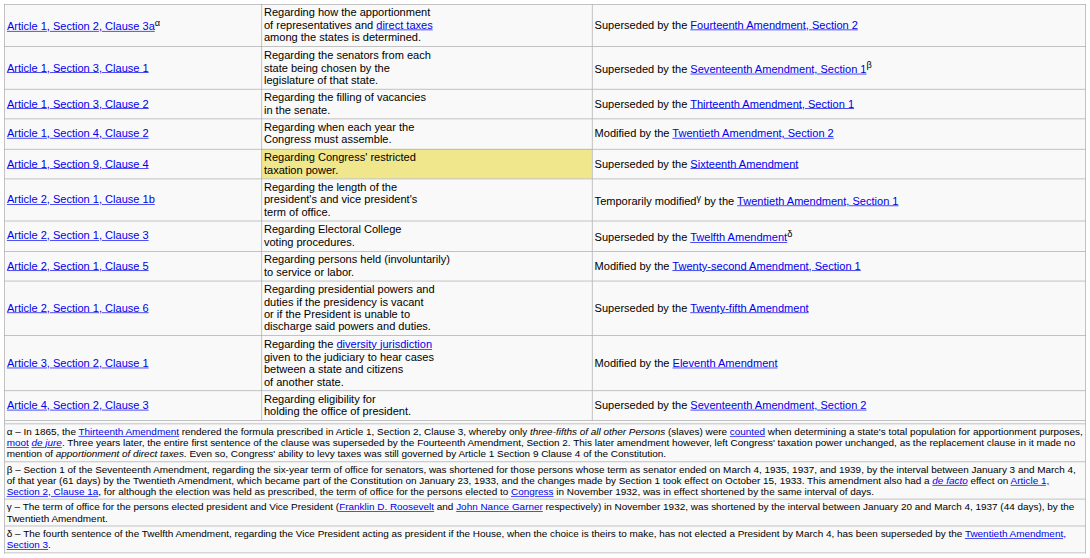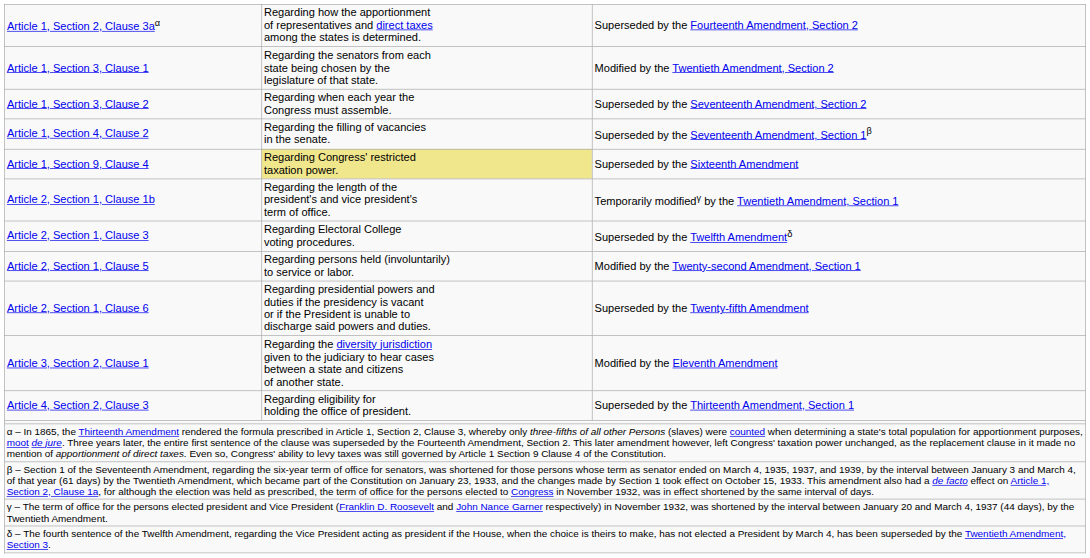(733, 68) Superseded by the Seventeenth Amendment, Section 1β -> (714, 68) Modified by the Twentieth Amendment, Section 2
(345, 104) Regarding the filling of vacancies in the senate. -> (339, 104) Regarding when each year the Congress must assemble.
(724, 104) Superseded by the Thirteenth Amendment, Section 1 -> (731, 104) Superseded by the Seventeenth Amendment, Section 2
(339, 134) Regarding when each year the Congress must assemble. -> (345, 134) Regarding the filling of vacancies in the senate.
(714, 134) Modified by the Twentieth Amendment, Section 2 -> (733, 134) Superseded by the Seventeenth Amendment, Section 1β
(731, 405) Superseded by the Seventeenth Amendment, Section 2 -> (724, 405) Superseded by the Thirteenth Amendment, Section 1
